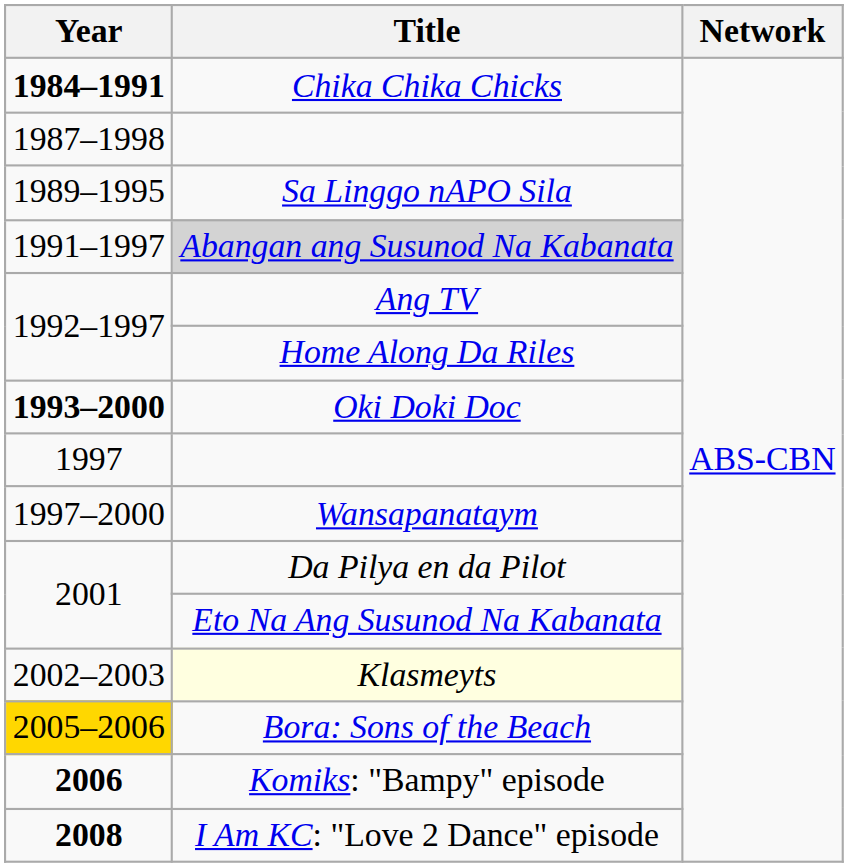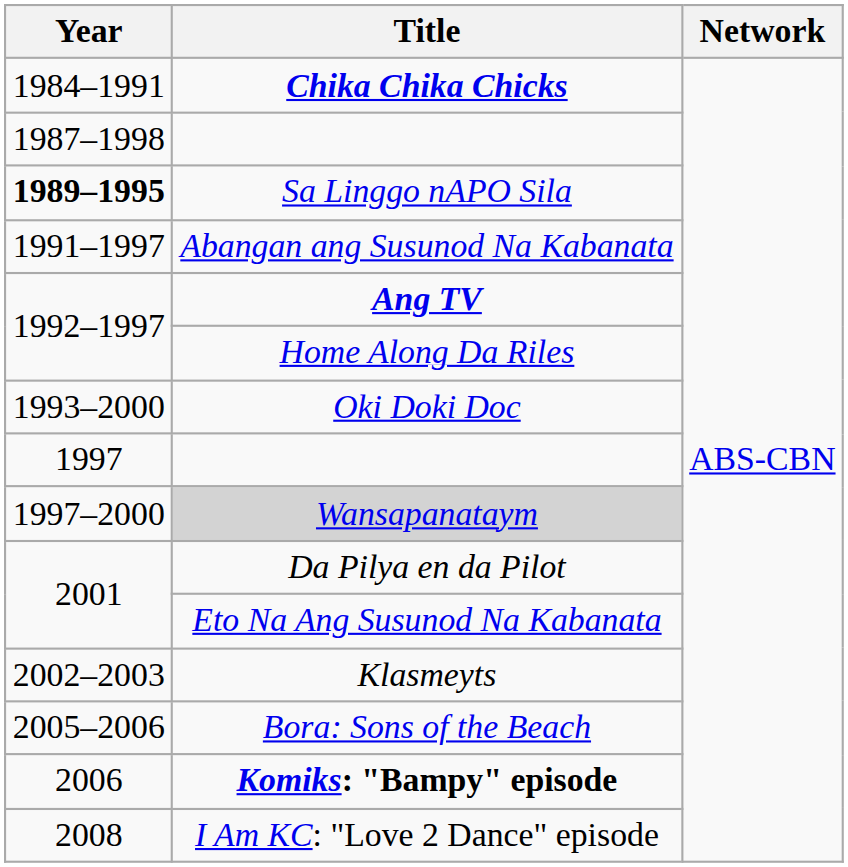(89, 84) bold -> (89, 84) normal
(427, 84) normal -> (427, 84) bold
(89, 191) normal -> (89, 191) bold
(427, 245) lightgrey background -> (427, 245) no background
(427, 298) normal -> (427, 298) bold
(89, 406) bold -> (89, 406) normal
(427, 513) no background -> (427, 513) lightgrey background
(427, 673) lightyellow background -> (427, 673) no background
(89, 727) gold background -> (89, 727) no background
(89, 780) bold -> (89, 780) normal
(427, 780) normal -> (427, 780) bold
(89, 834) bold -> (89, 834) normal
